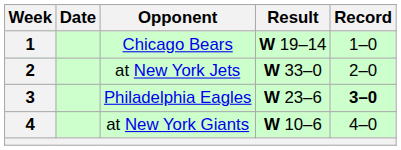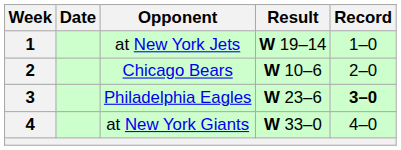(178, 44) Chicago Bears -> (178, 44) at New York Jets
(178, 71) at New York Jets -> (178, 71) Chicago Bears
(293, 71) W 33–0 -> (293, 71) W 10–6
(293, 124) W 10–6 -> (293, 124) W 33–0
